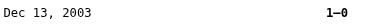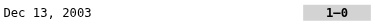(337, 13) no background -> (337, 13) lightgrey background
